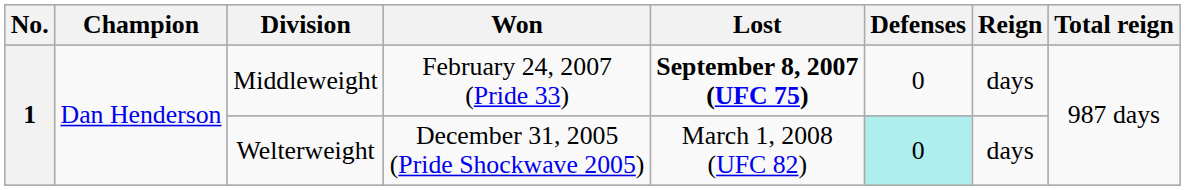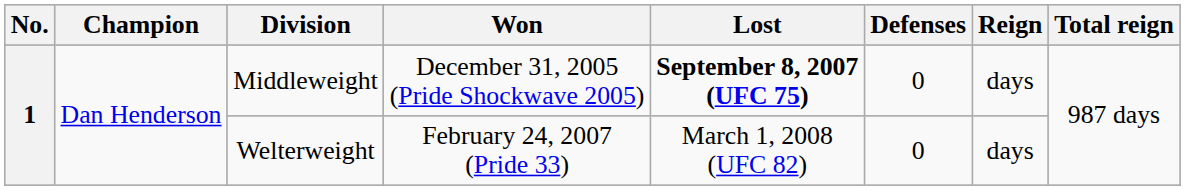(517, 80) February 24, 2007 (Pride 33) -> (517, 80) December 31, 2005 (Pride Shockwave 2005)
(517, 150) December 31, 2005 (Pride Shockwave 2005) -> (517, 150) February 24, 2007 (Pride 33)
(918, 150) paleturquoise background -> (918, 150) no background
